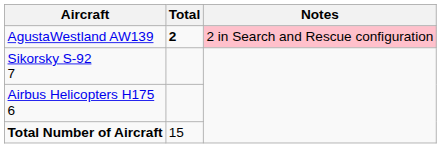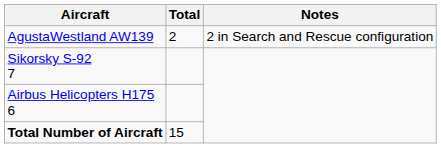(173, 36) bold -> (173, 36) normal
(320, 36) pink background -> (320, 36) no background
